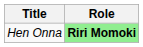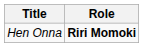(102, 33) lightgreen background -> (102, 33) no background
